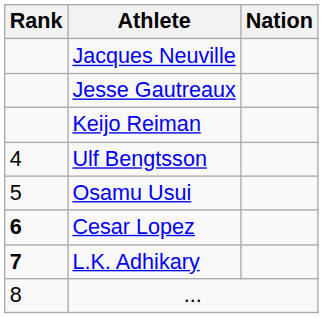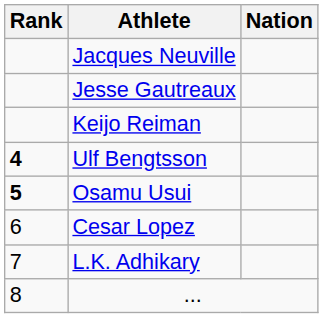(16, 158) normal -> (16, 158) bold
(16, 192) normal -> (16, 192) bold
(16, 227) bold -> (16, 227) normal
(16, 261) bold -> (16, 261) normal
